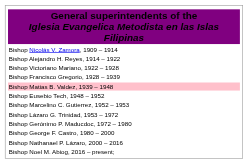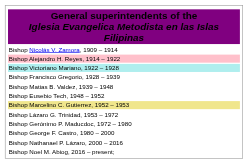(64, 59) no background -> (64, 59) pink background
(64, 68) no background -> (64, 68) paleturquoise background
(61, 87) pink background -> (61, 87) no background
(69, 105) no background -> (69, 105) khaki background
